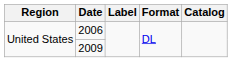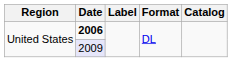(91, 30) normal -> (91, 30) bold
(91, 48) no background -> (91, 48) lavender background
